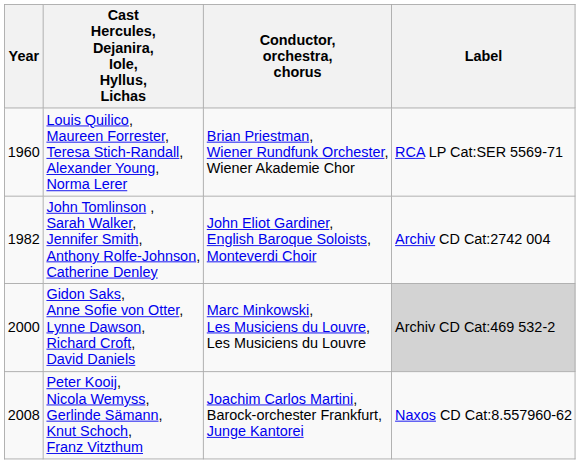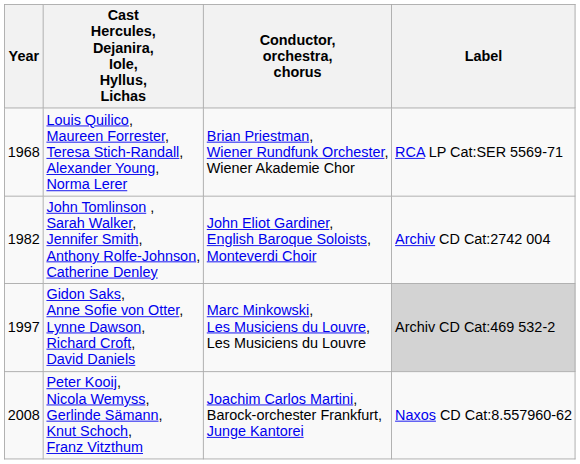(24, 152) 1960 -> (24, 152) 1968
(24, 327) 2000 -> (24, 327) 1997
